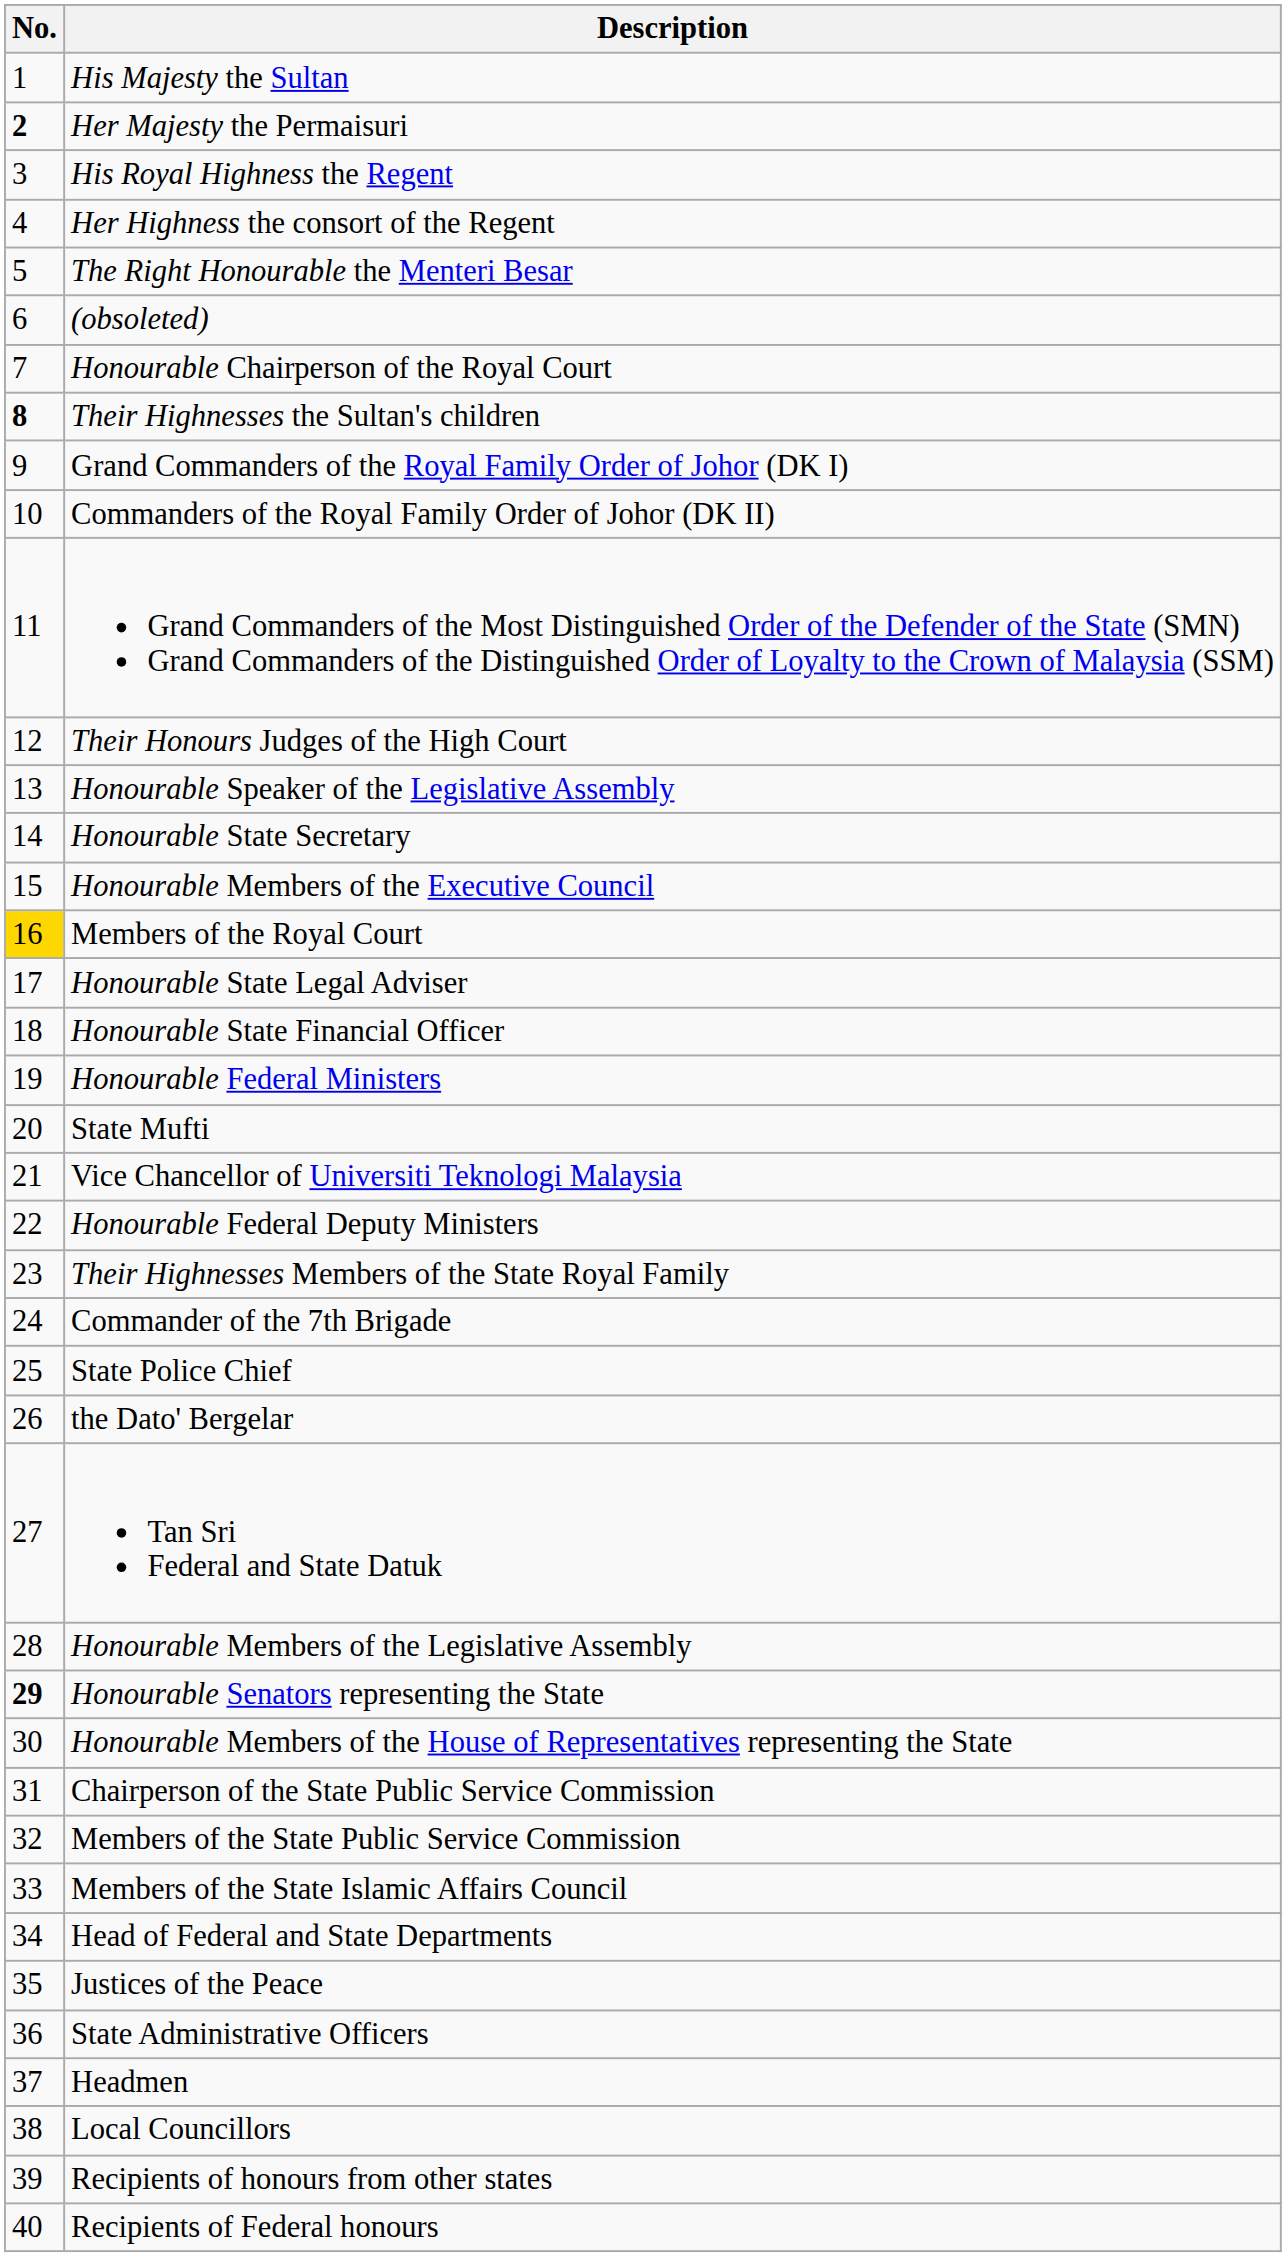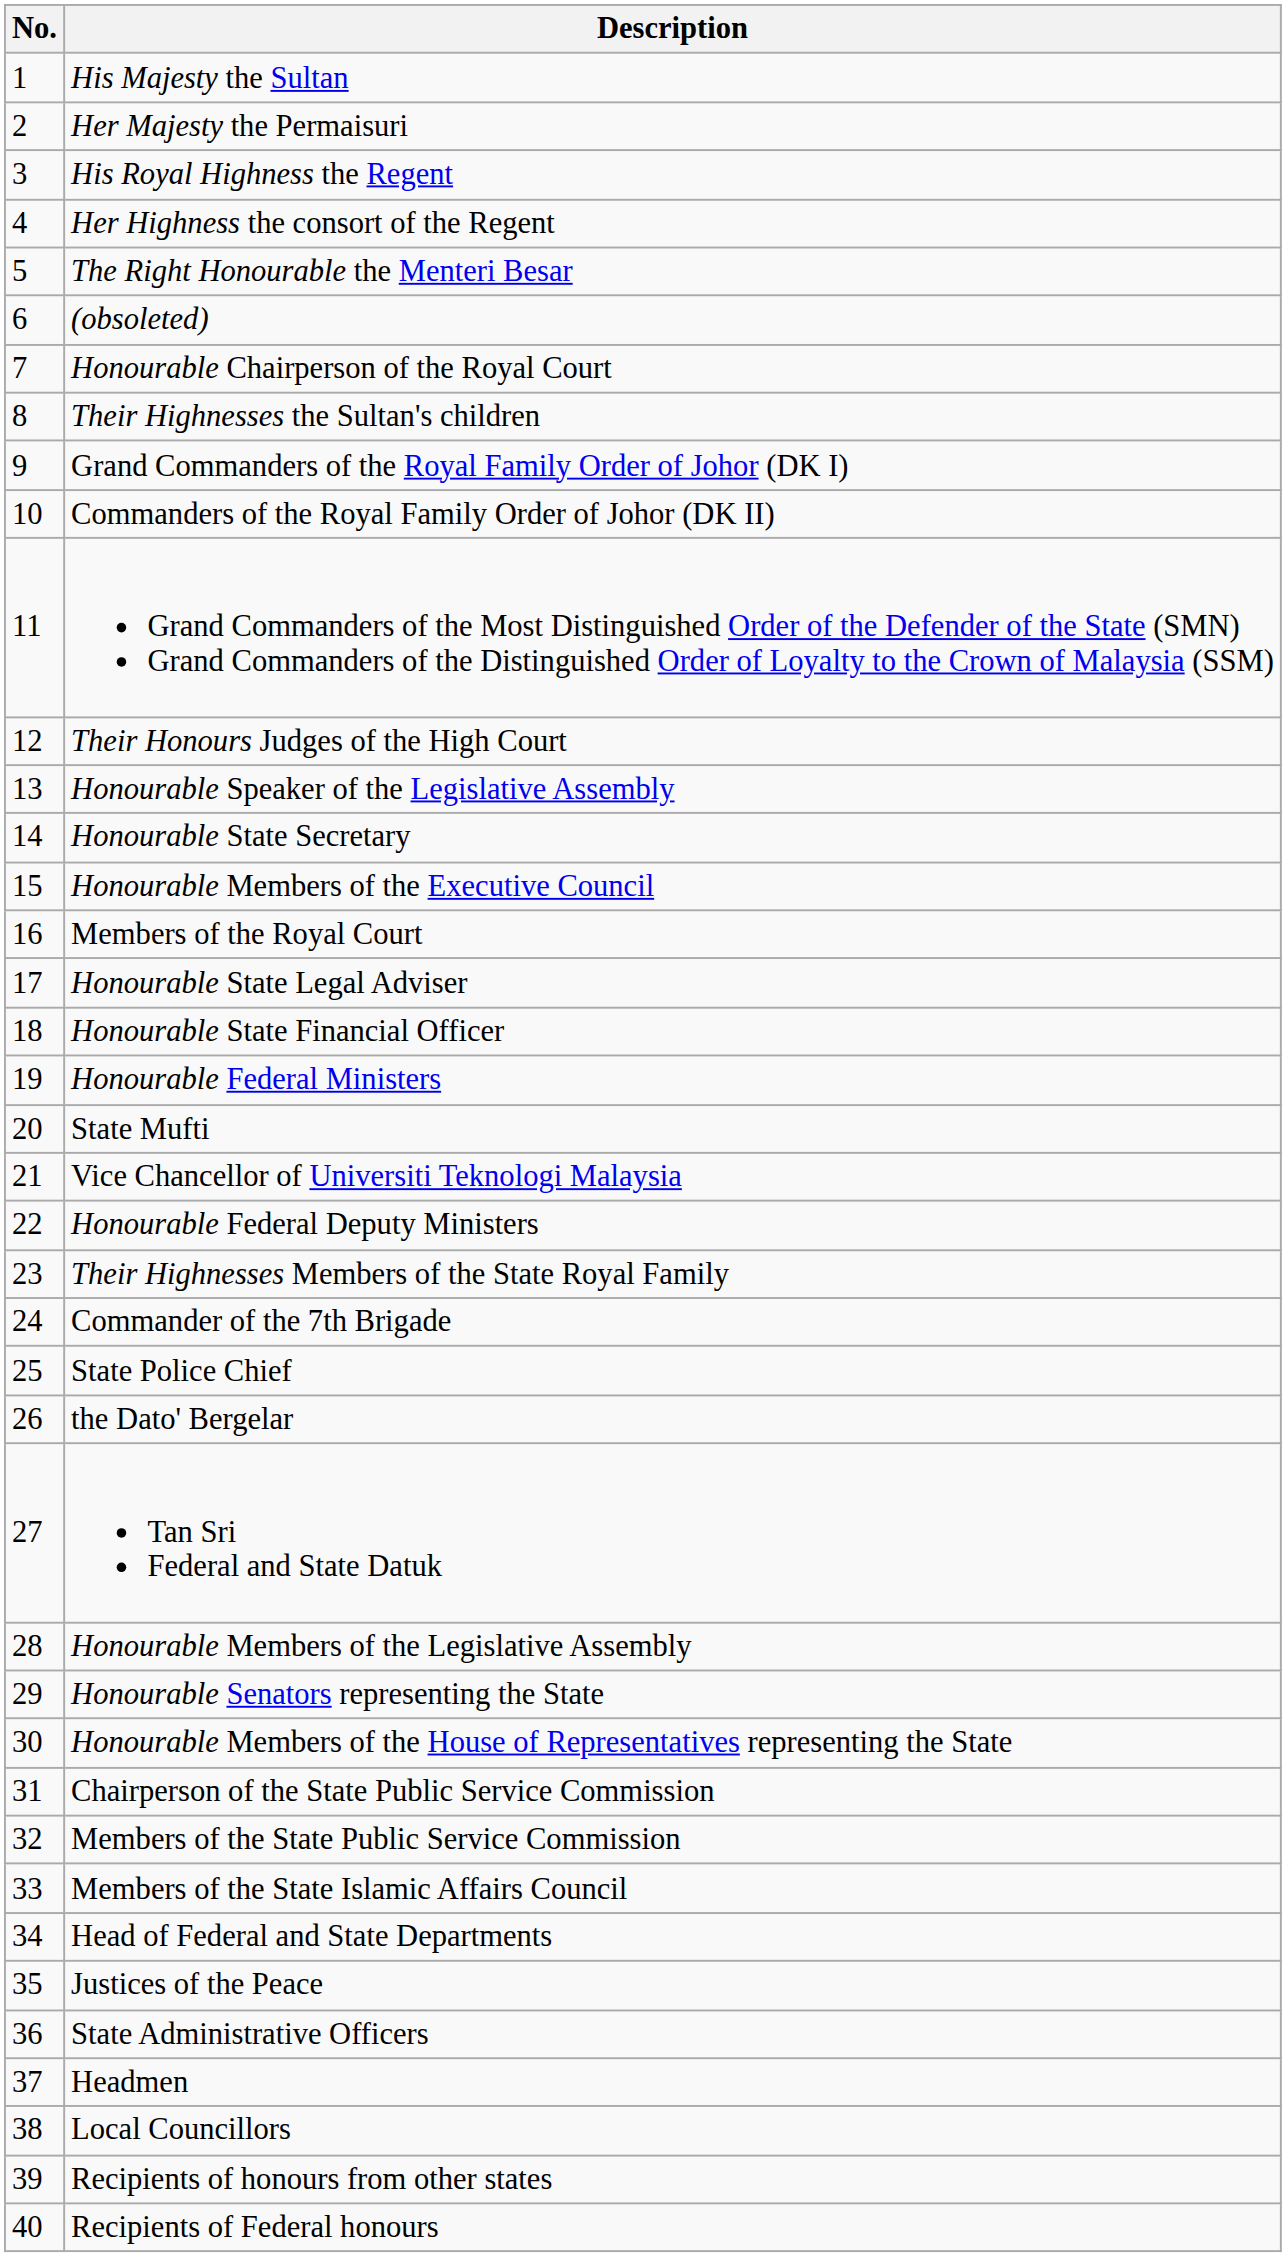(20, 125) bold -> (20, 125) normal
(20, 416) bold -> (20, 416) normal
(27, 934) gold background -> (27, 934) no background
(27, 1694) bold -> (27, 1694) normal
